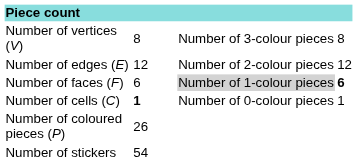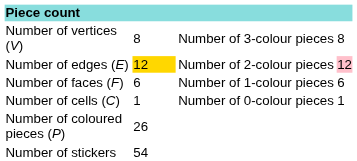(141, 64) no background -> (141, 64) gold background
(345, 64) no background -> (345, 64) pink background
(256, 82) lightgrey background -> (256, 82) no background
(341, 82) bold -> (341, 82) normal
(137, 101) bold -> (137, 101) normal
